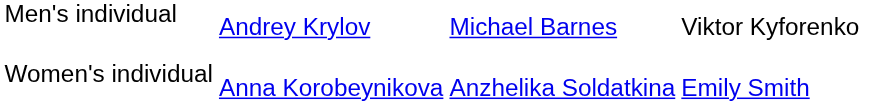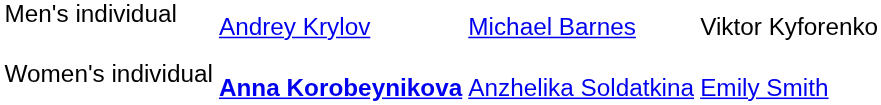(331, 88) normal -> (341, 88) bold
